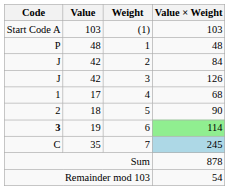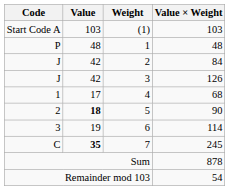(95, 111) normal -> (95, 111) bold
(58, 128) bold -> (58, 128) normal
(215, 128) lightgreen background -> (215, 128) no background
(95, 144) normal -> (95, 144) bold
(215, 144) lightblue background -> (215, 144) no background
